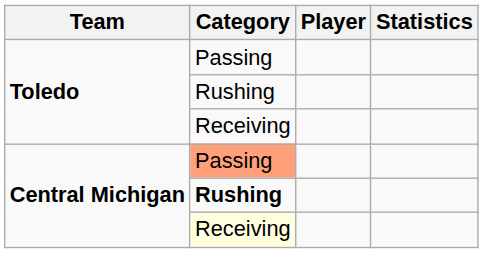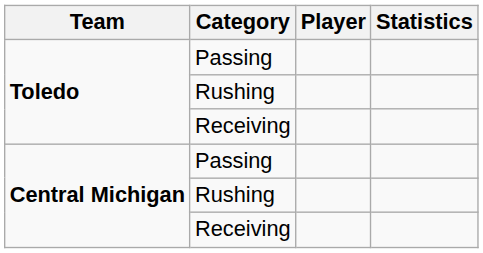(234, 160) lightsalmon background -> (234, 160) no background
(239, 195) bold -> (235, 195) normal
(243, 229) lightyellow background -> (243, 229) no background
